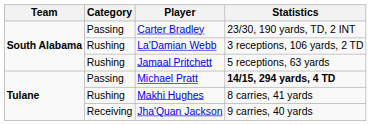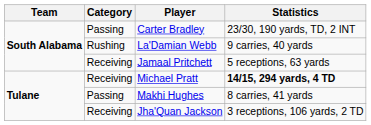(295, 46) 3 receptions, 106 yards, 2 TD -> (270, 46) 9 carries, 40 yards
(106, 62) Rushing -> (110, 62) Receiving
(105, 79) Passing -> (110, 79) Receiving
(106, 95) Rushing -> (105, 95) Passing
(270, 112) 9 carries, 40 yards -> (295, 112) 3 receptions, 106 yards, 2 TD
